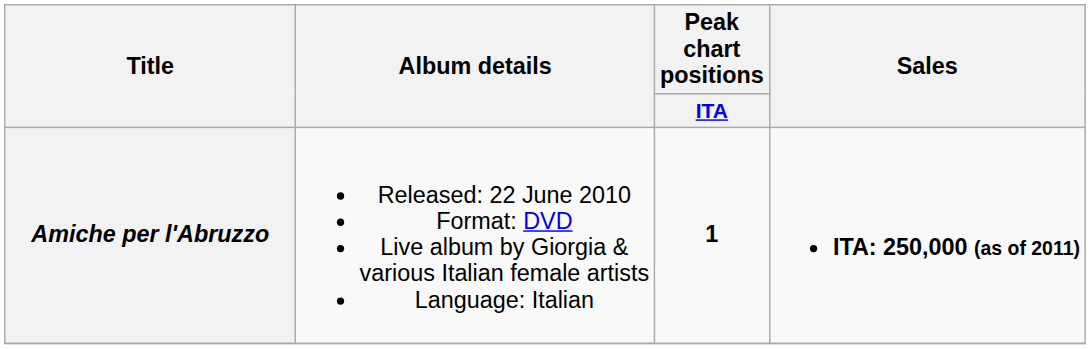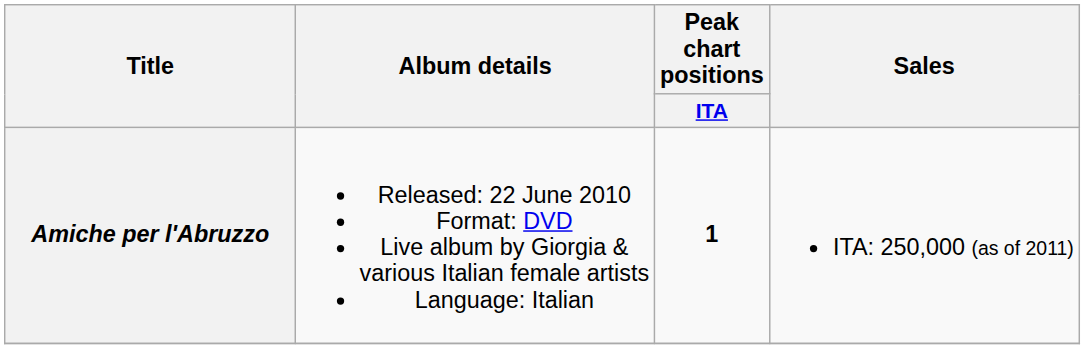(927, 248) bold -> (924, 248) normal
